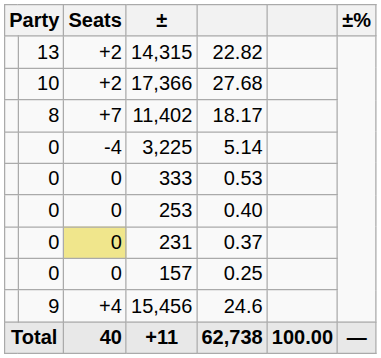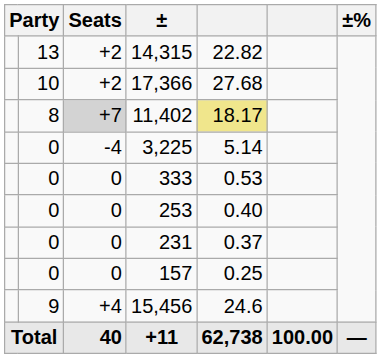(110, 115) no background -> (110, 115) lightgrey background
(238, 115) no background -> (238, 115) khaki background
(116, 242) khaki background -> (116, 242) no background
